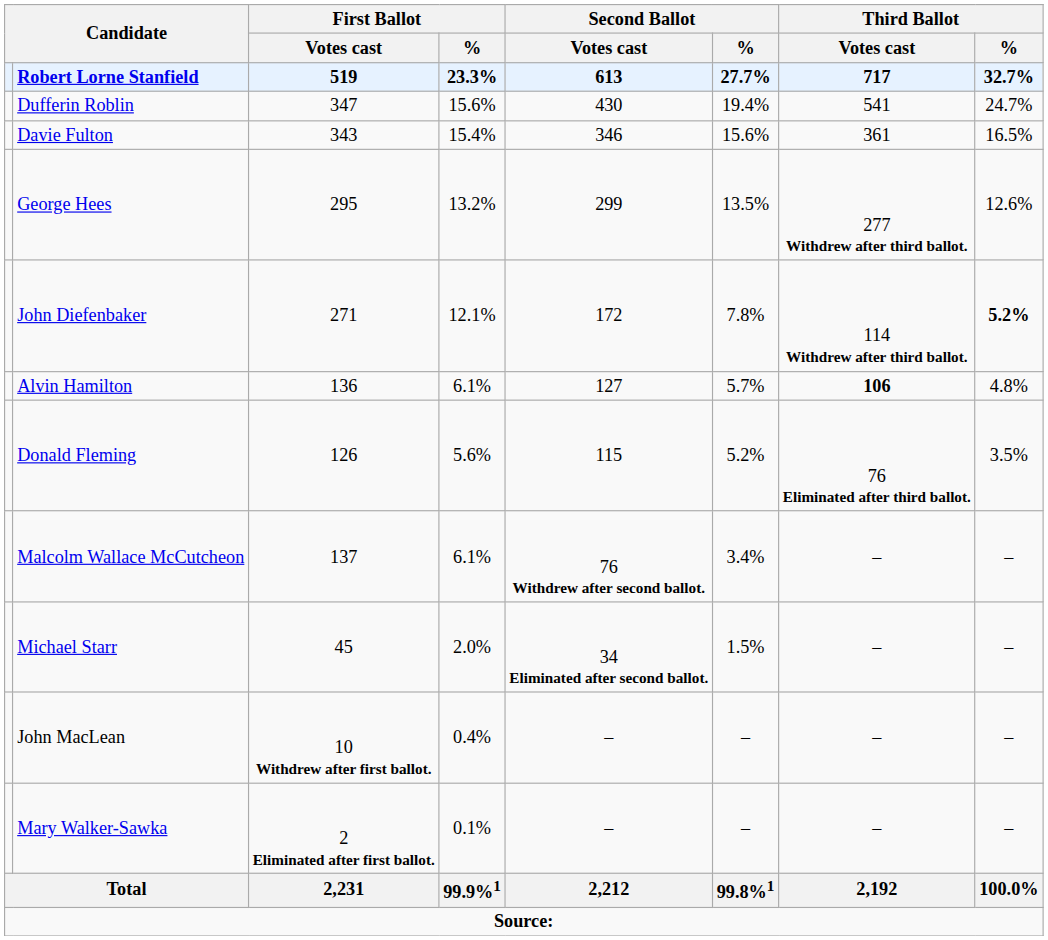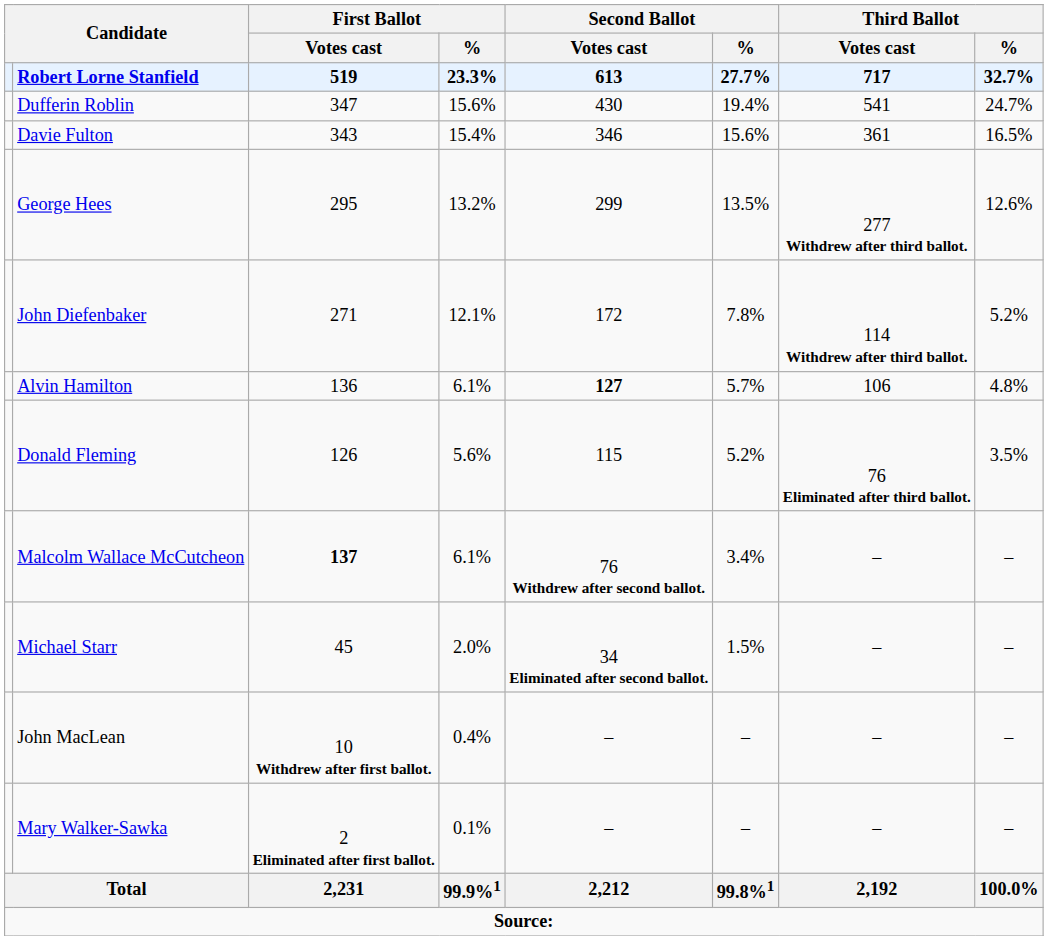(1009, 315) bold -> (1009, 315) normal
(609, 385) normal -> (609, 385) bold
(877, 385) bold -> (877, 385) normal
(344, 556) normal -> (344, 556) bold
